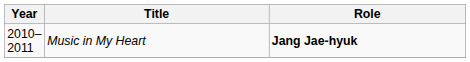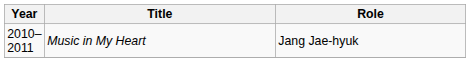(315, 40) bold -> (318, 40) normal
